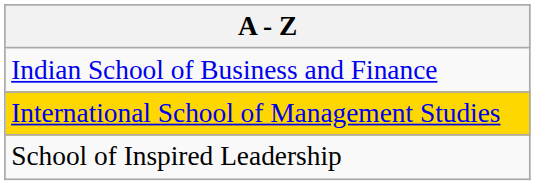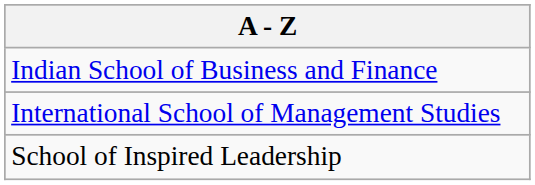(256, 112) gold background -> (256, 112) no background
